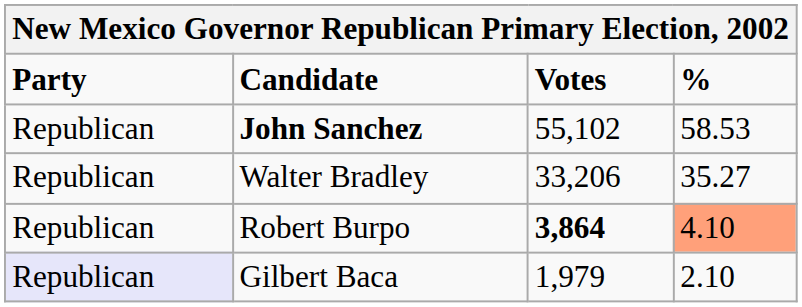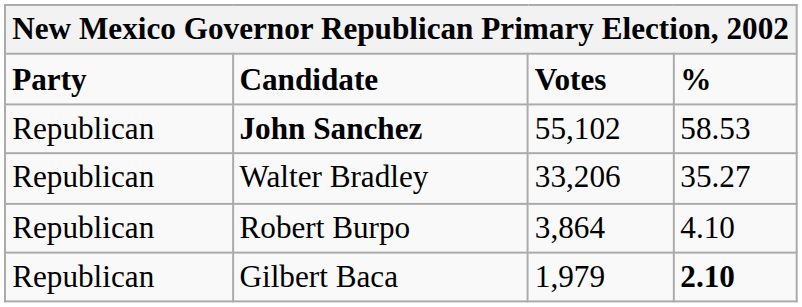(570, 227) bold -> (570, 227) normal
(708, 227) lightsalmon background -> (708, 227) no background
(83, 276) lavender background -> (83, 276) no background
(708, 276) normal -> (708, 276) bold
